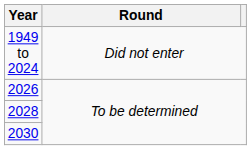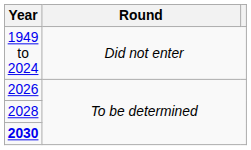(23, 134) normal -> (23, 134) bold
